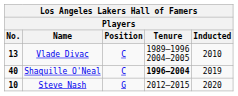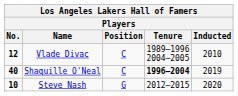(13, 54) 13 -> (13, 54) 12
